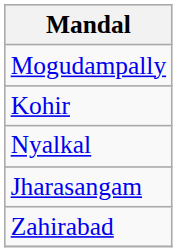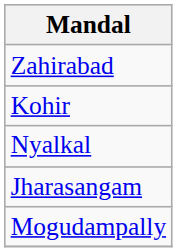(88, 65) Mogudampally -> (62, 65) Zahirabad
(62, 226) Zahirabad -> (88, 226) Mogudampally
